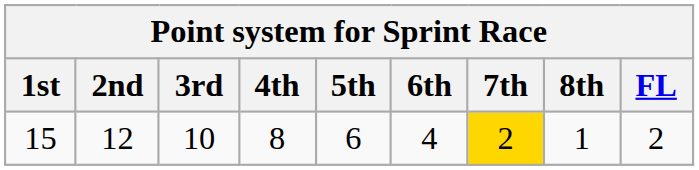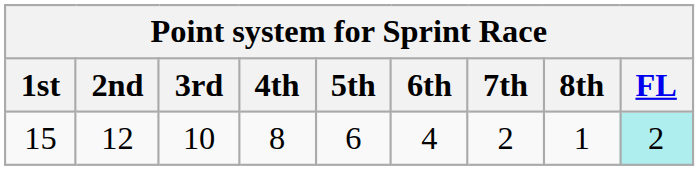(506, 138) gold background -> (506, 138) no background
(656, 138) no background -> (656, 138) paleturquoise background
